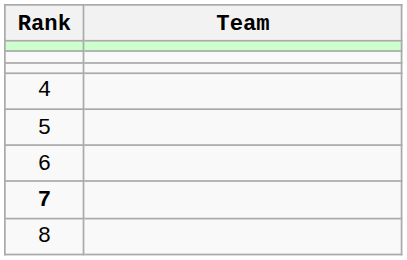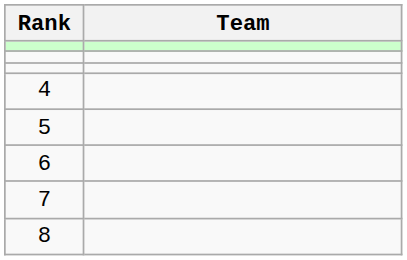(44, 200) bold -> (44, 200) normal
